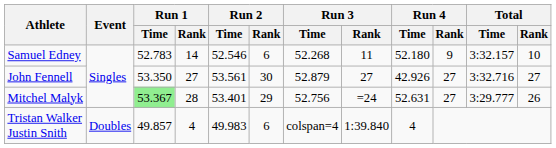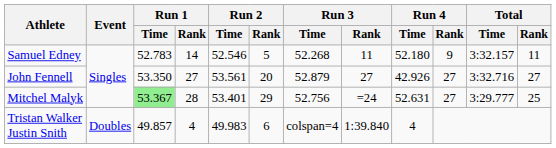(266, 56) 6 -> (266, 56) 5
(534, 56) 10 -> (534, 56) 11
(266, 76) 30 -> (266, 76) 20
(534, 97) 26 -> (534, 97) 25
